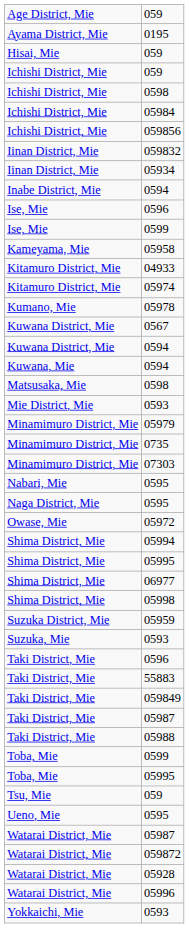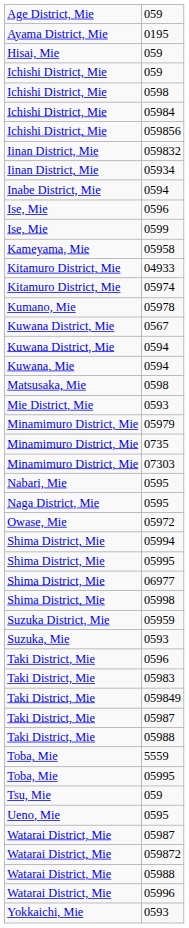(159, 678) 55883 -> (159, 678) 05983
(156, 756) 0599 -> (156, 756) 5559
(159, 873) 05928 -> (159, 873) 05988
